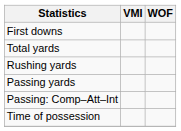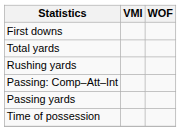rows swapped: (41, 83) <-> (62, 100)
